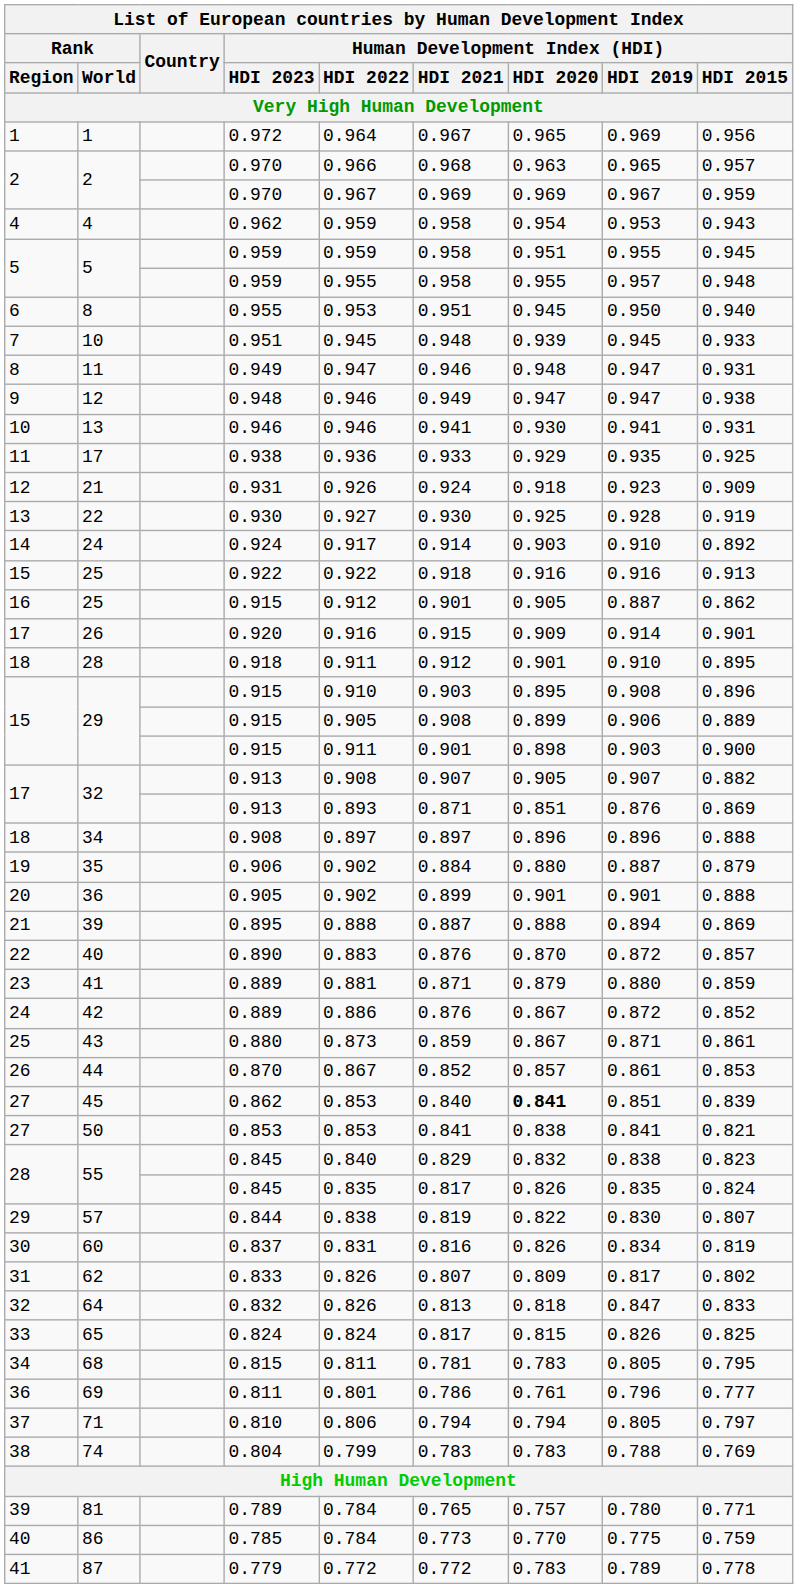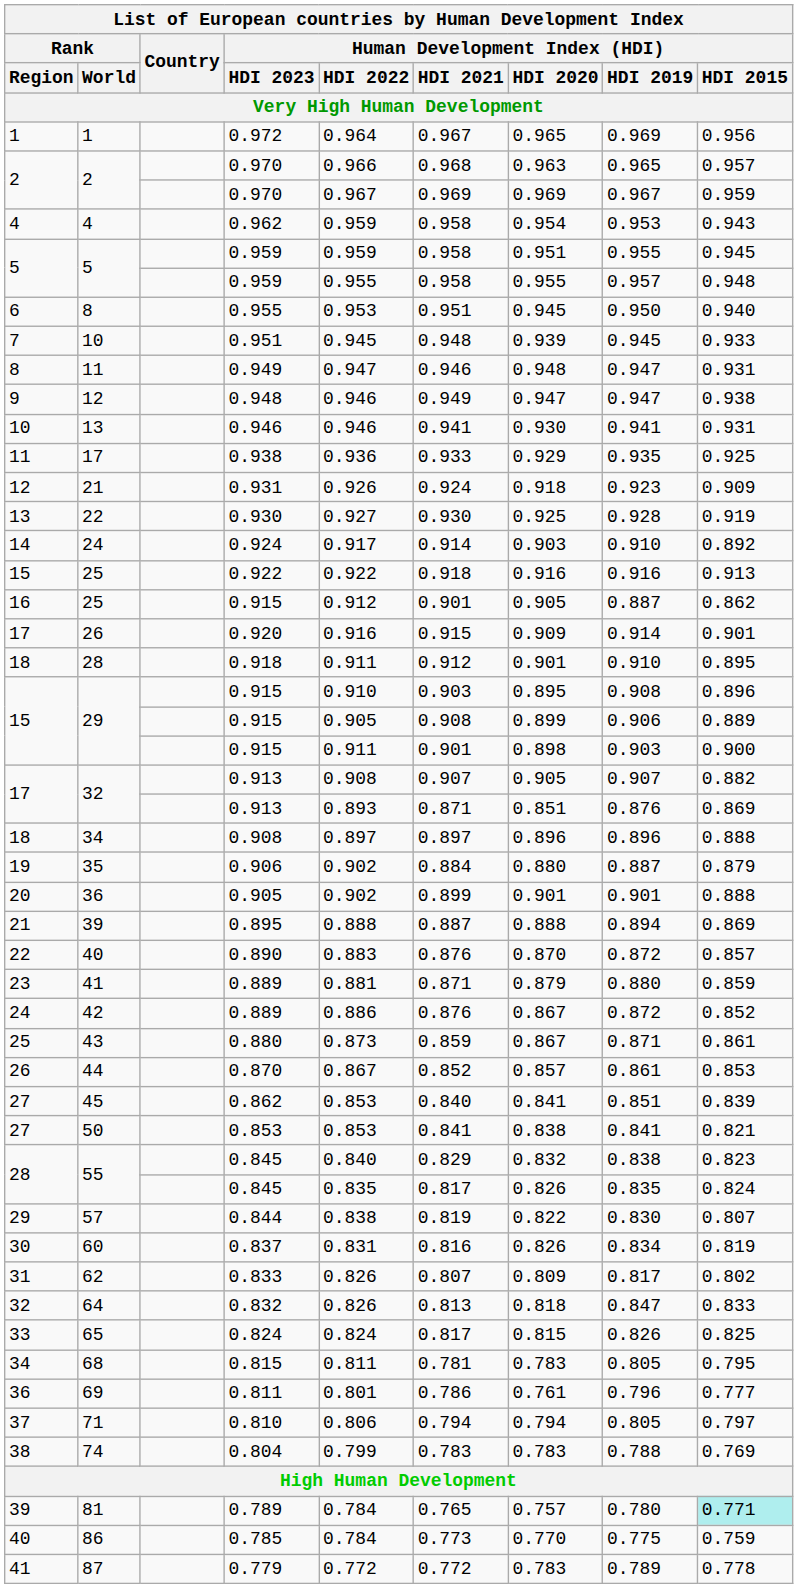(539, 1101) bold -> (539, 1101) normal
(729, 1510) no background -> (729, 1510) paleturquoise background
